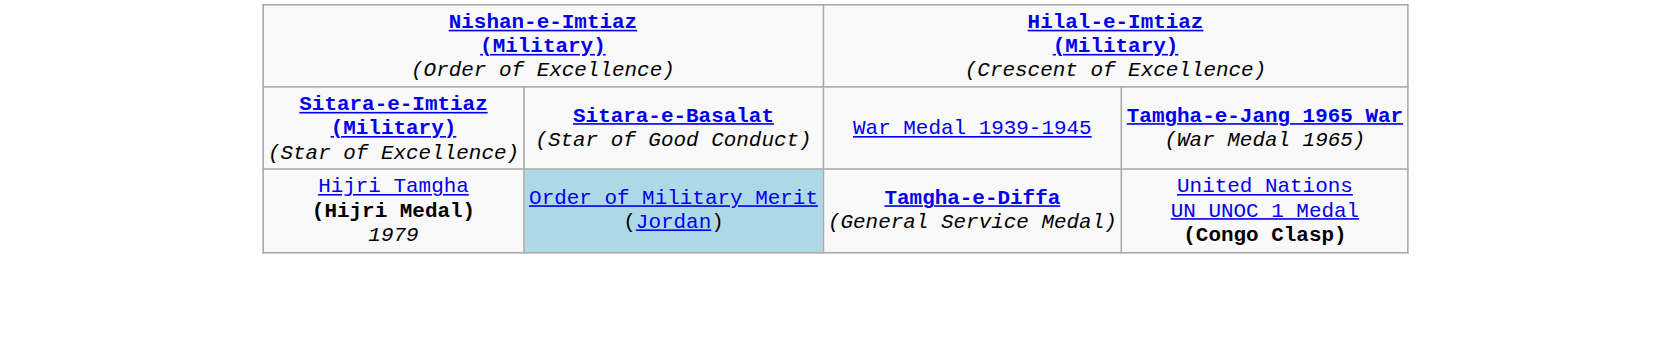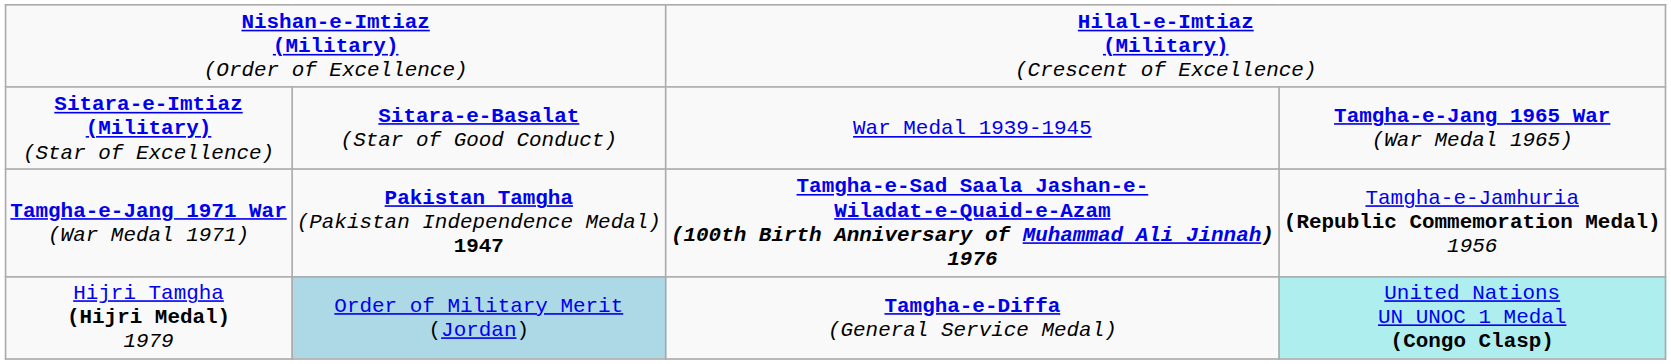+ row: (149, 223)
(1265, 211) no background -> (1472, 317) paleturquoise background
